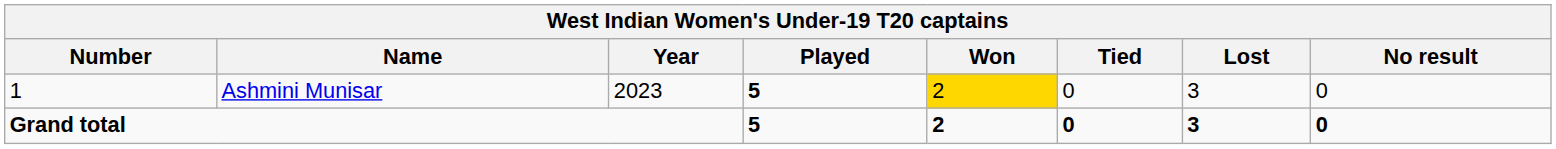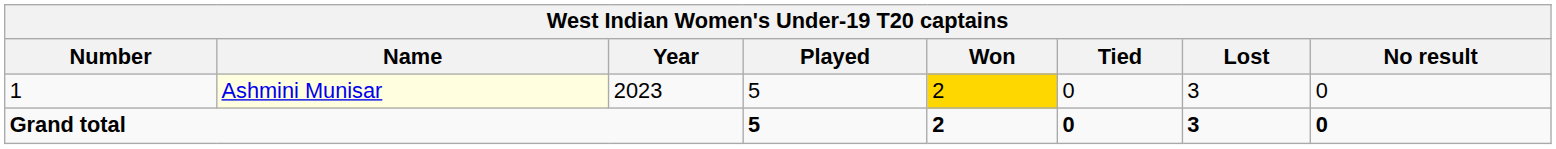(302, 90) no background -> (302, 90) lightyellow background
(754, 90) bold -> (754, 90) normal
